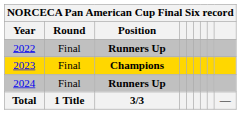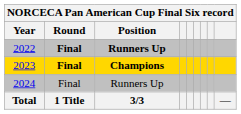(69, 48) normal -> (69, 48) bold
(69, 65) normal -> (69, 65) bold
(137, 83) bold -> (137, 83) normal
